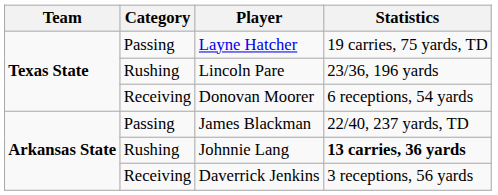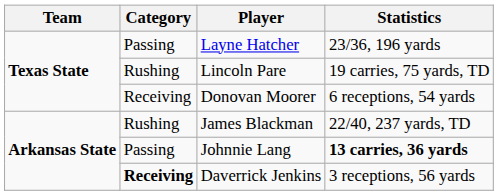(407, 44) 19 carries, 75 yards, TD -> (385, 44) 23/36, 196 yards
(383, 71) 23/36, 196 yards -> (409, 71) 19 carries, 75 yards, TD
(149, 123) Passing -> (151, 123) Rushing
(151, 150) Rushing -> (149, 150) Passing
(157, 176) normal -> (158, 176) bold
